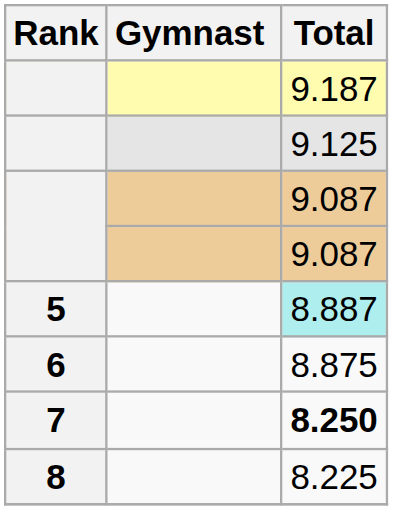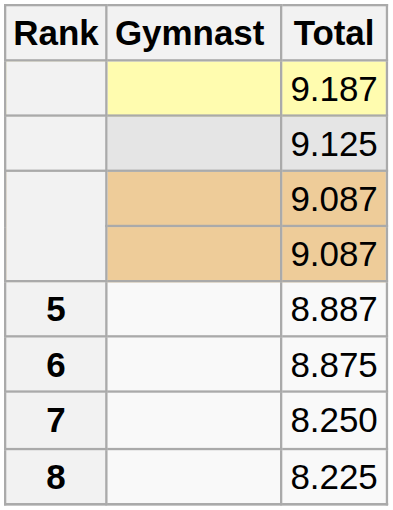(334, 310) paleturquoise background -> (334, 310) no background
(334, 420) bold -> (334, 420) normal
